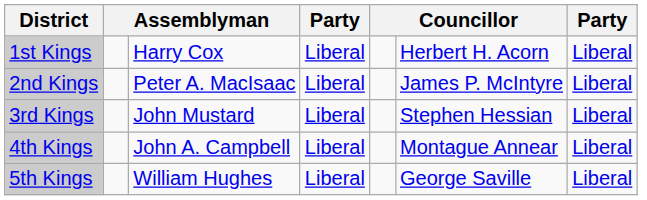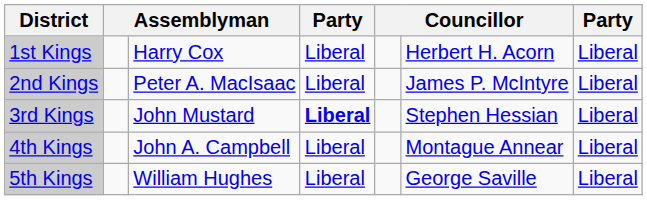(335, 115) normal -> (338, 115) bold
